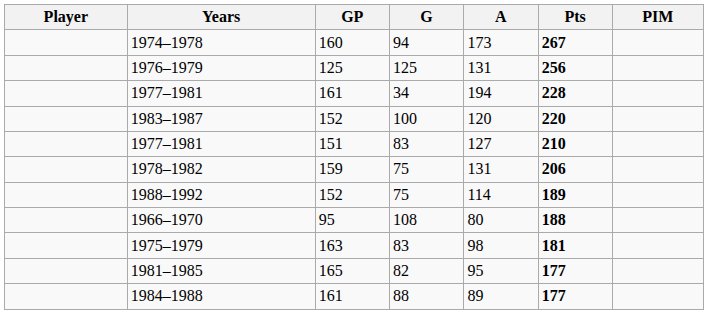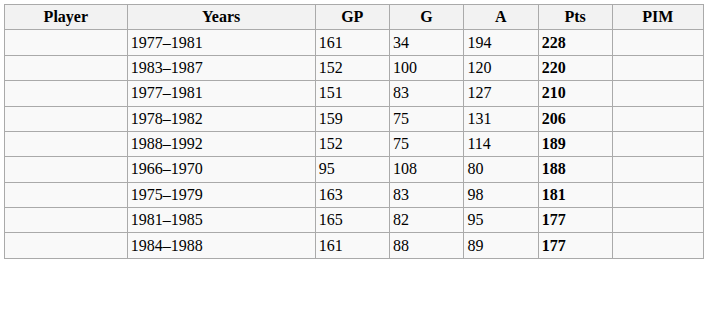- row: (167, 42)
- row: (167, 67)
